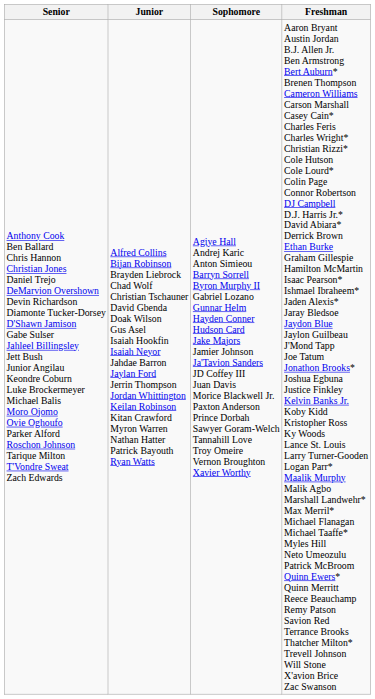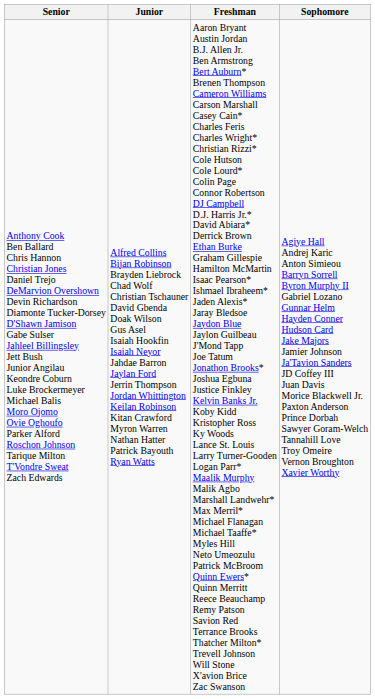columns swapped: (236, 12) <-> (326, 12)
